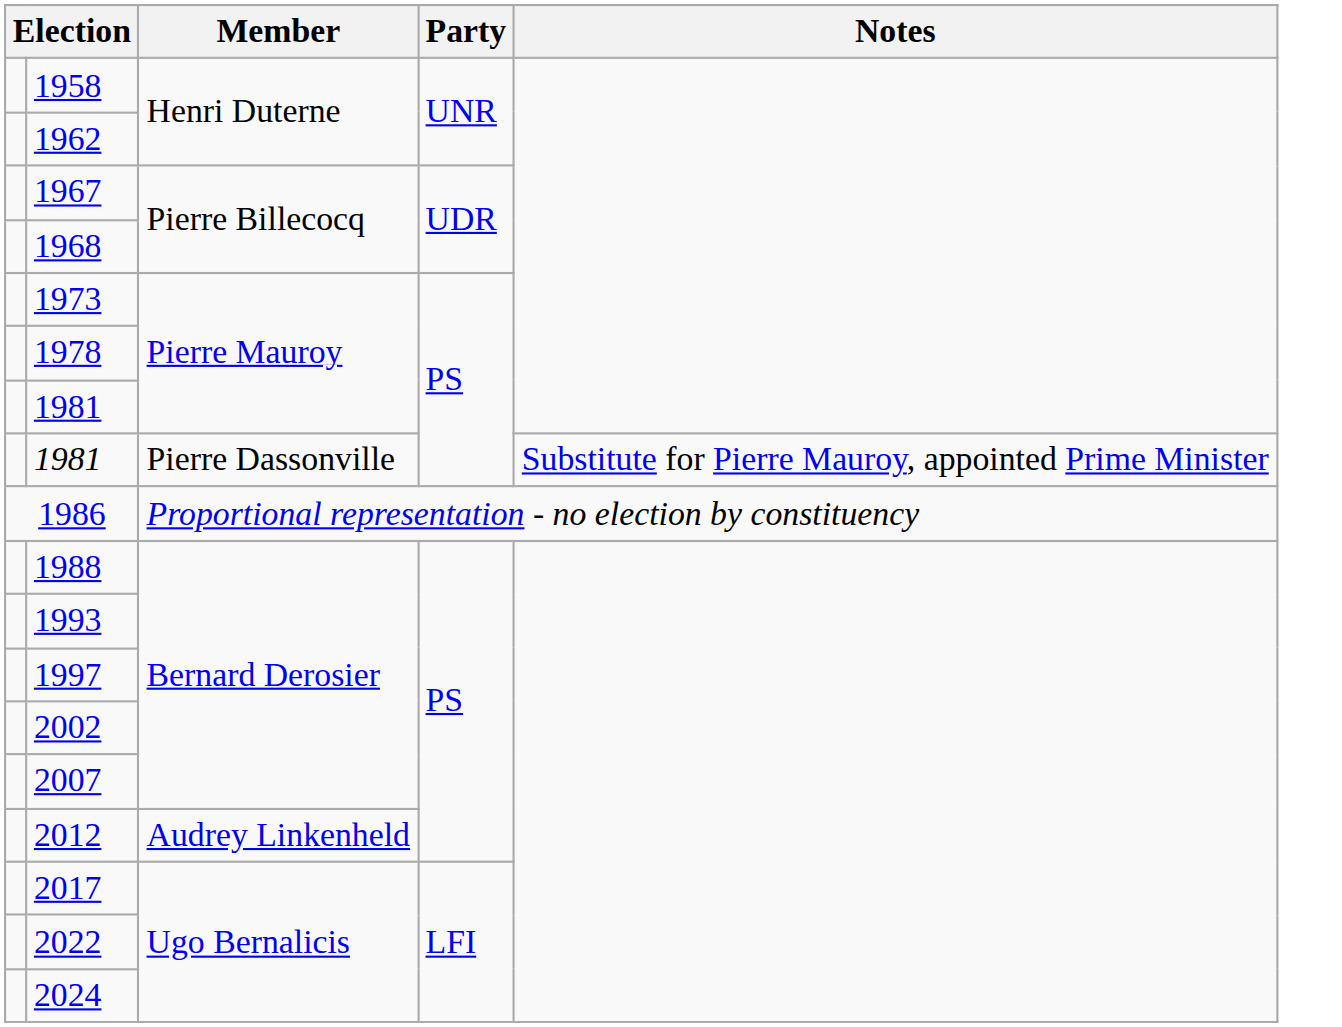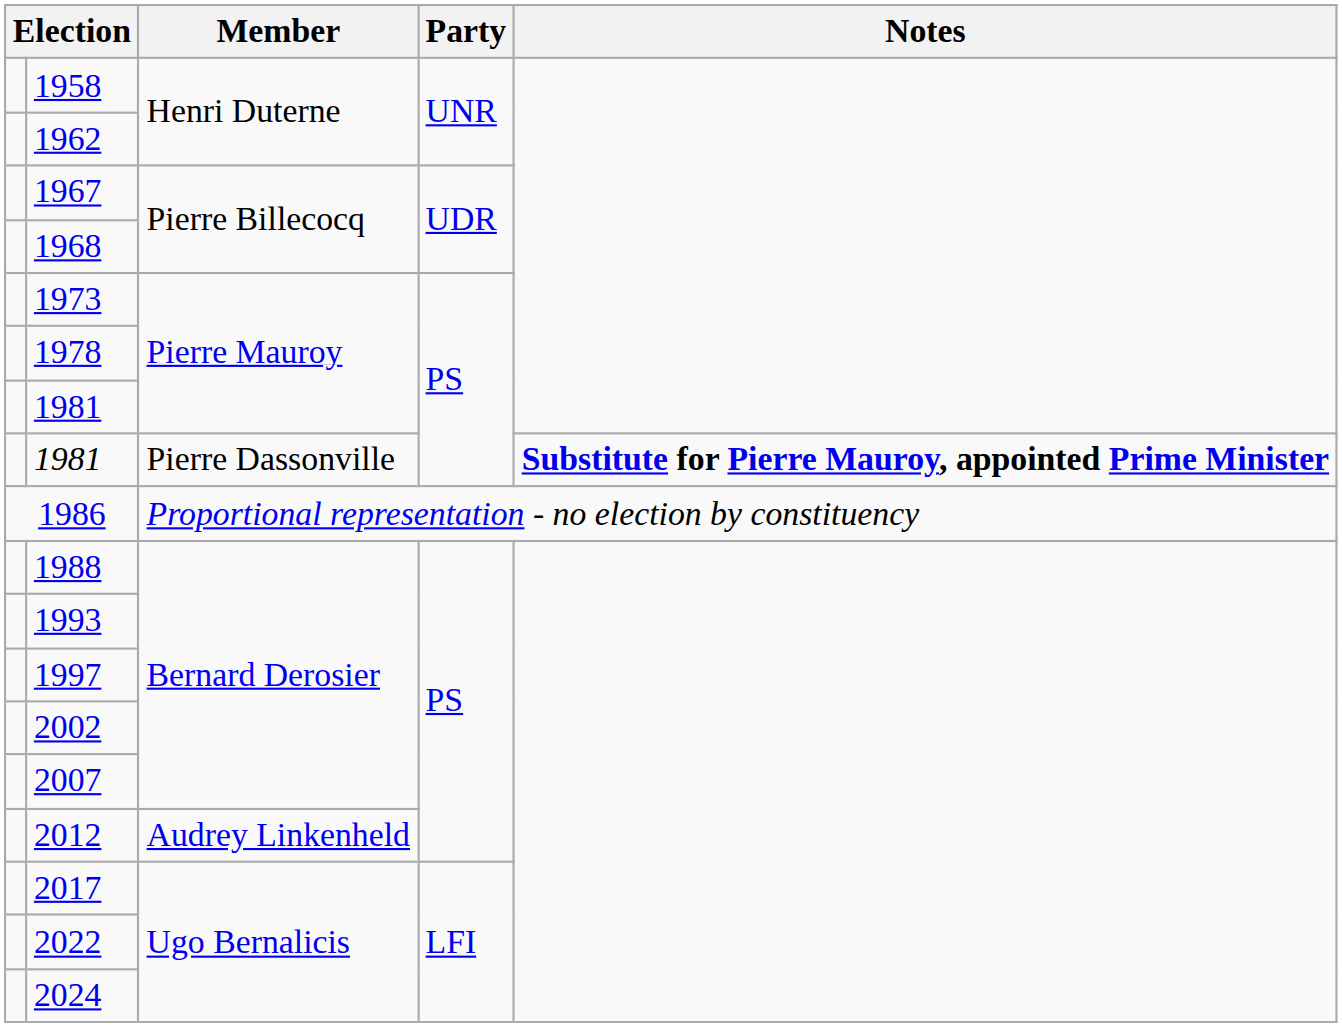(895, 459) normal -> (925, 459) bold
